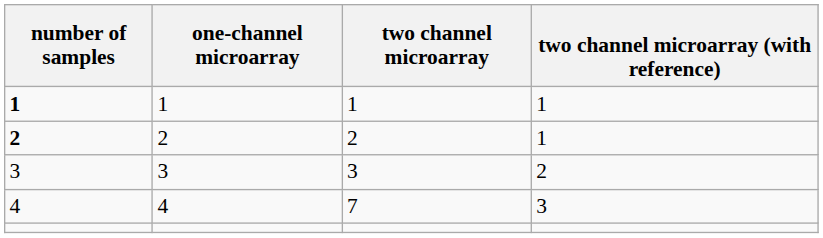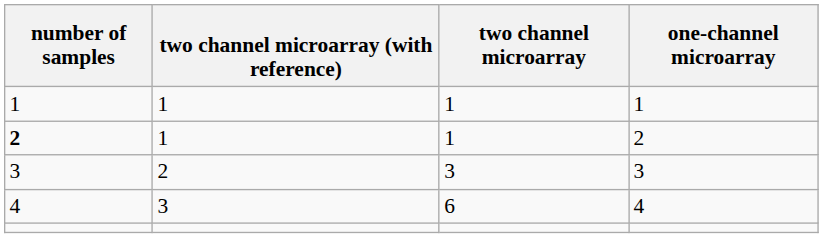columns swapped: (247, 45) <-> (675, 57)
(15, 103) bold -> (15, 103) normal
(352, 137) 2 -> (450, 137) 1
(352, 205) 7 -> (450, 205) 6
